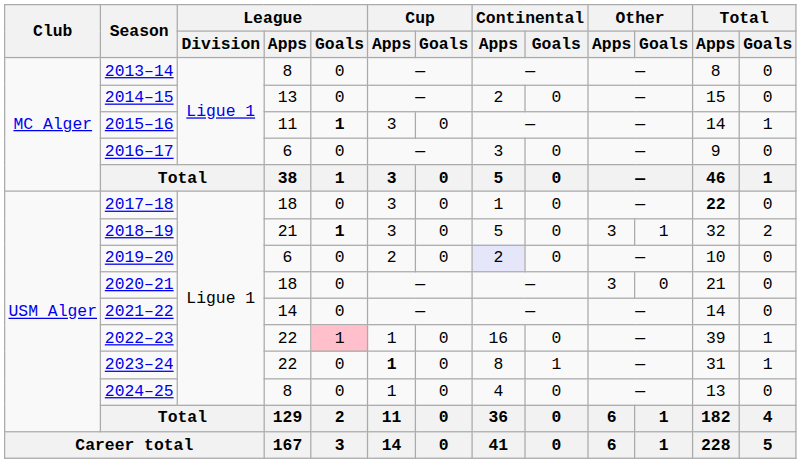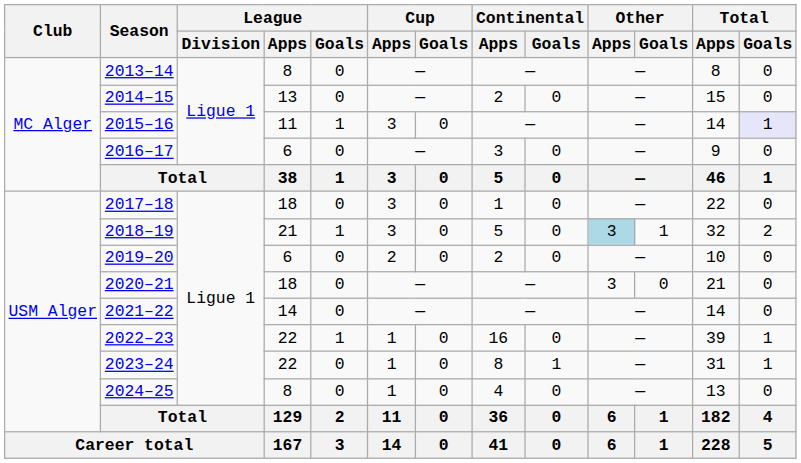(340, 125) bold -> (340, 125) normal
(768, 125) no background -> (768, 125) lavender background
(716, 205) bold -> (716, 205) normal
(340, 232) bold -> (340, 232) normal
(612, 232) no background -> (612, 232) lightblue background
(498, 258) lavender background -> (498, 258) no background
(340, 338) pink background -> (340, 338) no background
(392, 365) bold -> (392, 365) normal
